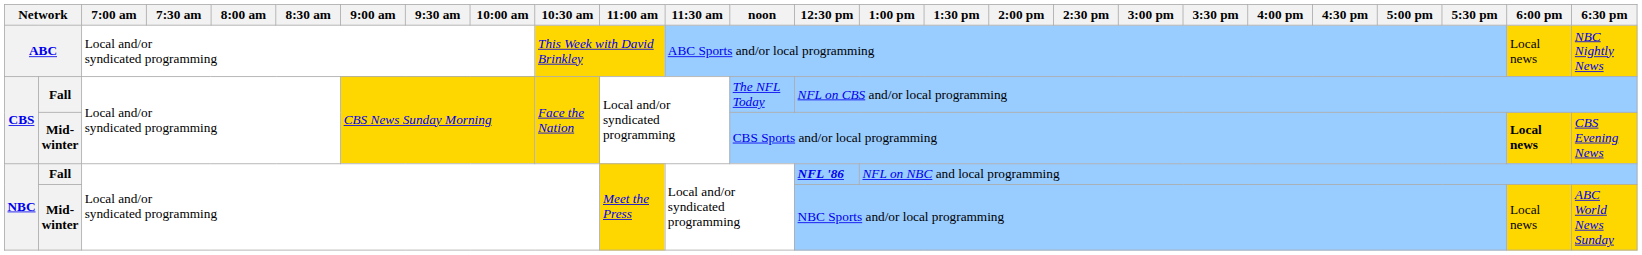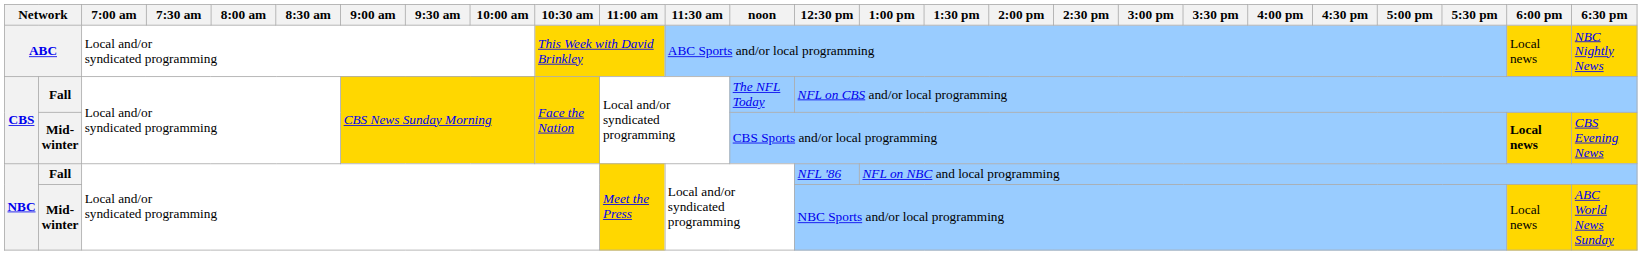(821, 173) bold -> (819, 173) normal
